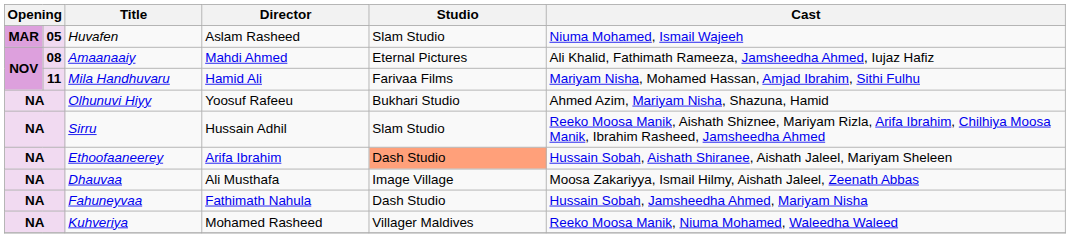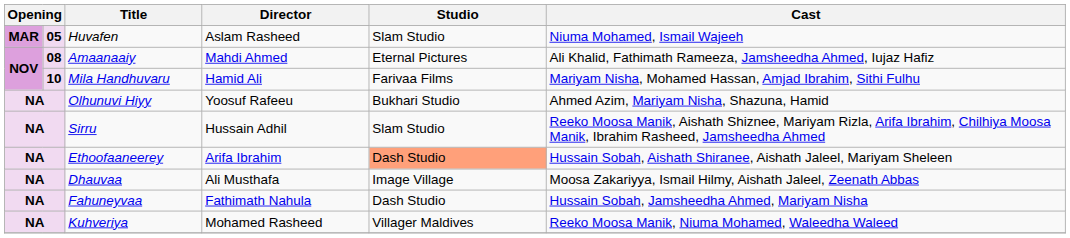(54, 79) 11 -> (54, 79) 10
